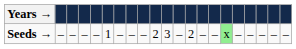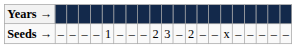(227, 33) lightgreen background -> (227, 33) no background
